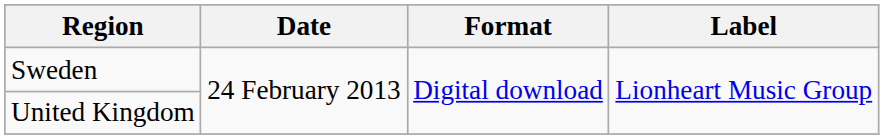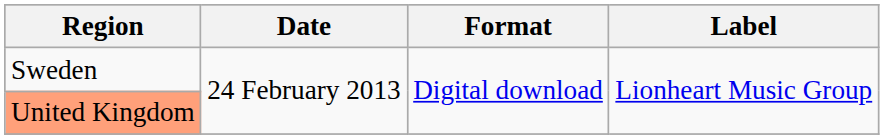(103, 112) no background -> (103, 112) lightsalmon background
